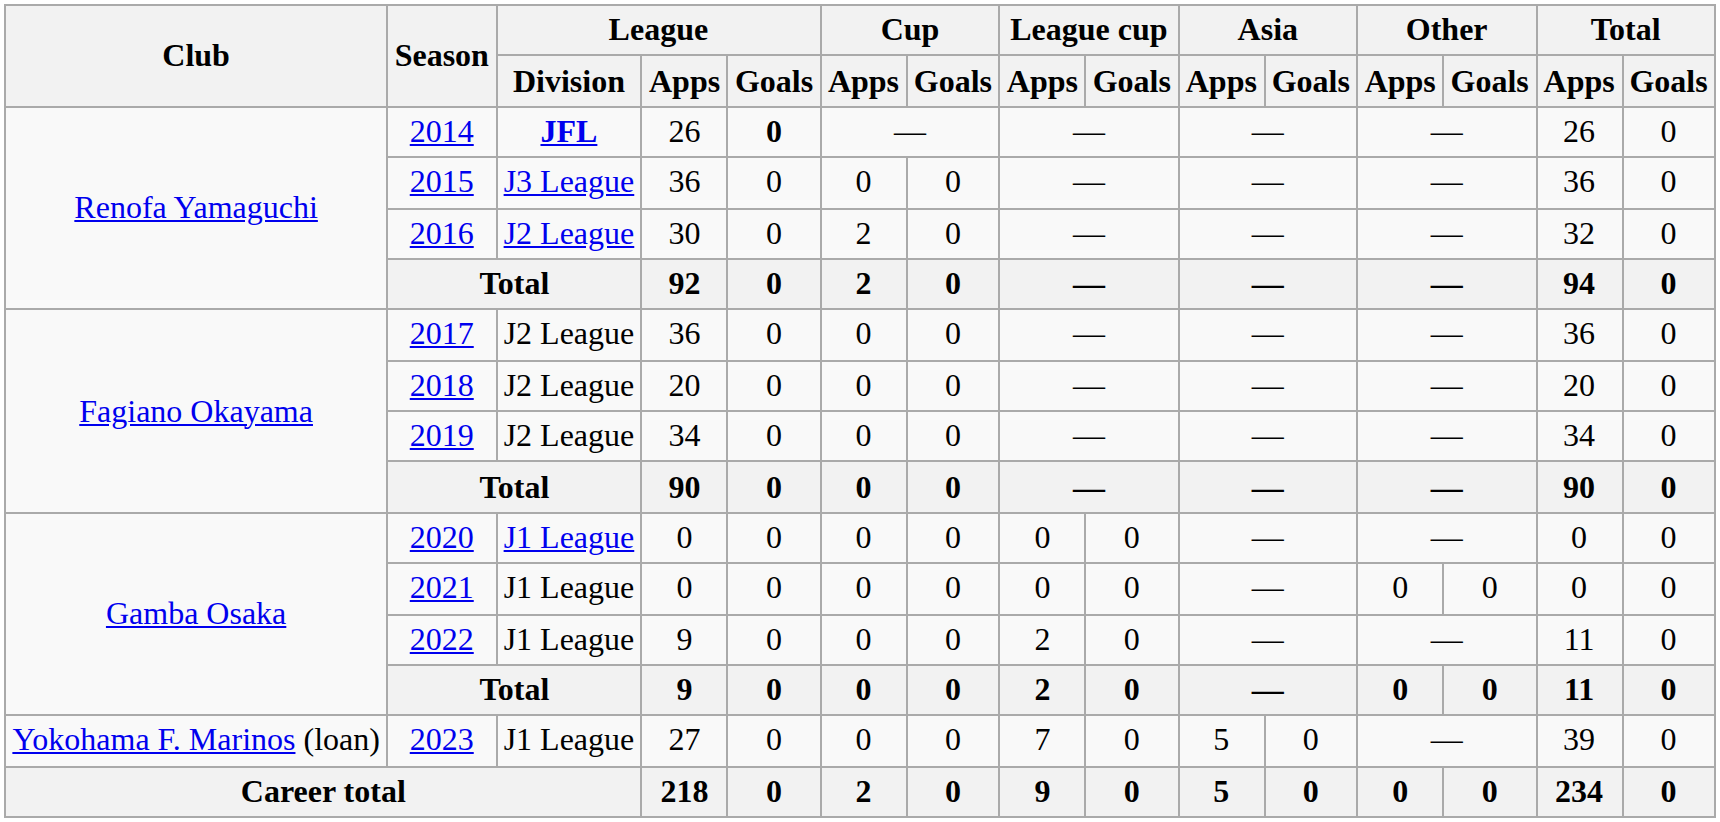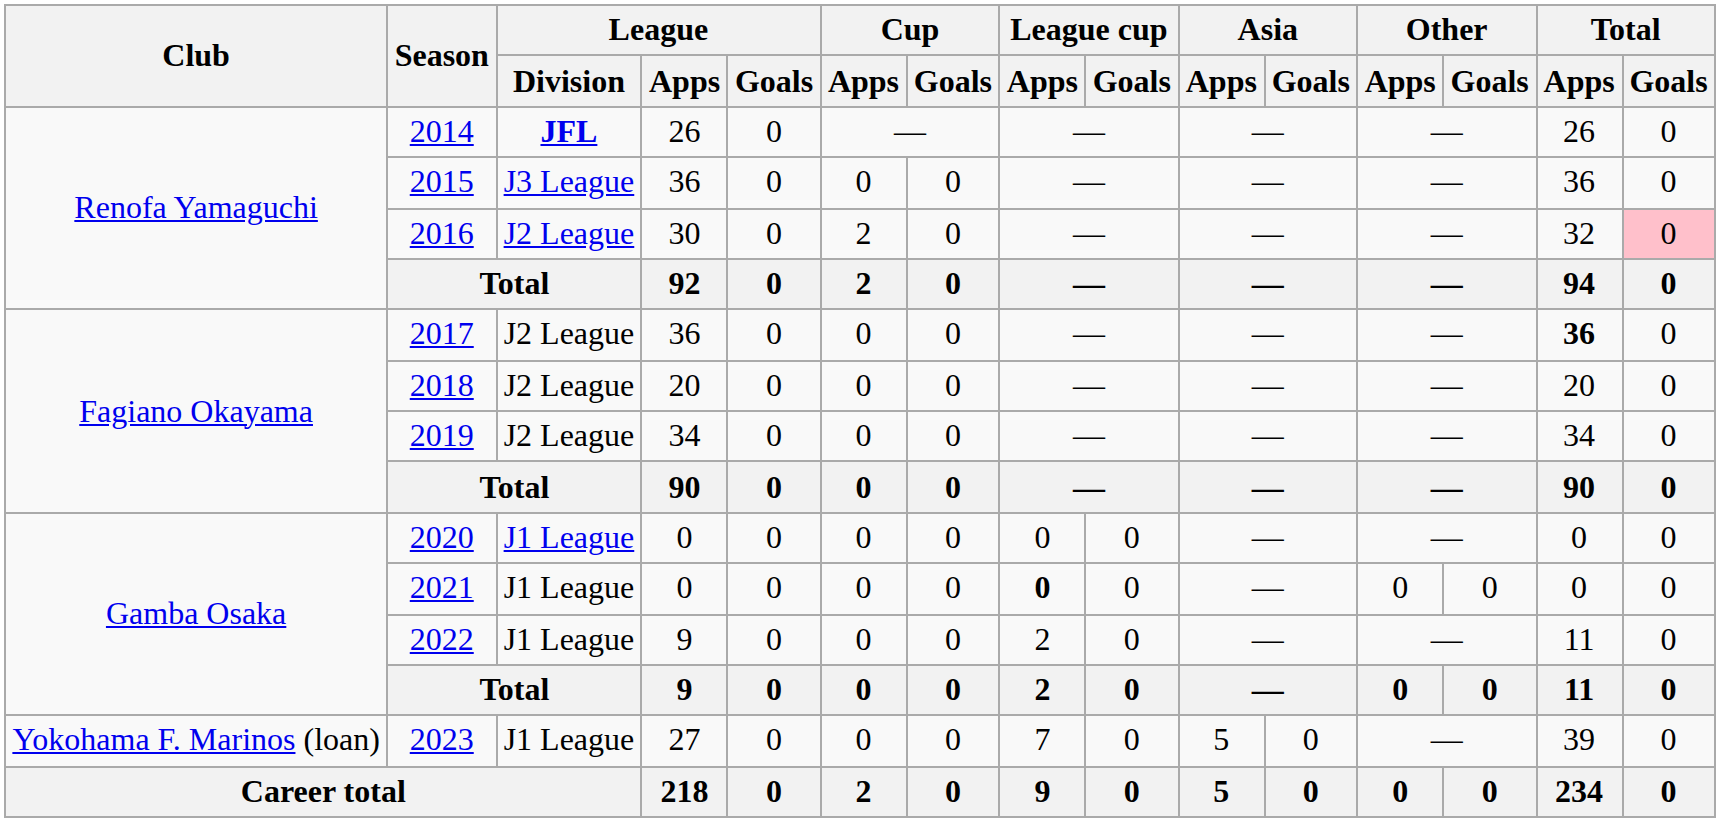(774, 131) bold -> (774, 131) normal
(1669, 232) no background -> (1669, 232) pink background
(1579, 334) normal -> (1579, 334) bold
(1042, 588) normal -> (1042, 588) bold
